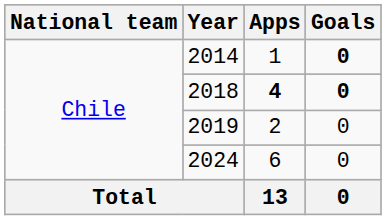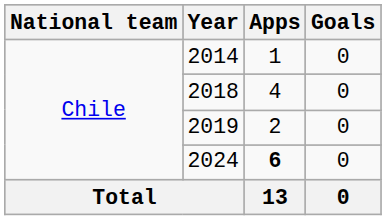(343, 57) bold -> (343, 57) normal
(275, 92) bold -> (275, 92) normal
(343, 92) bold -> (343, 92) normal
(275, 162) normal -> (275, 162) bold
